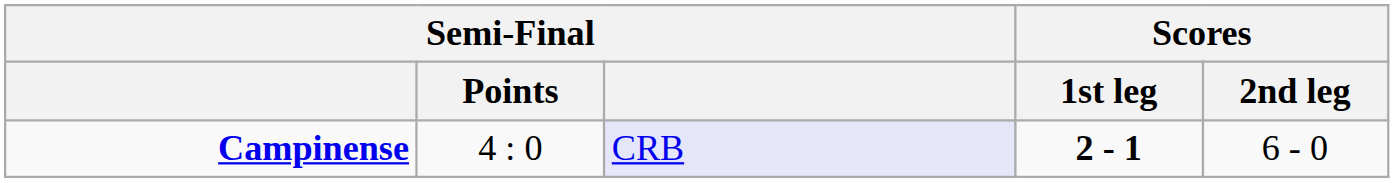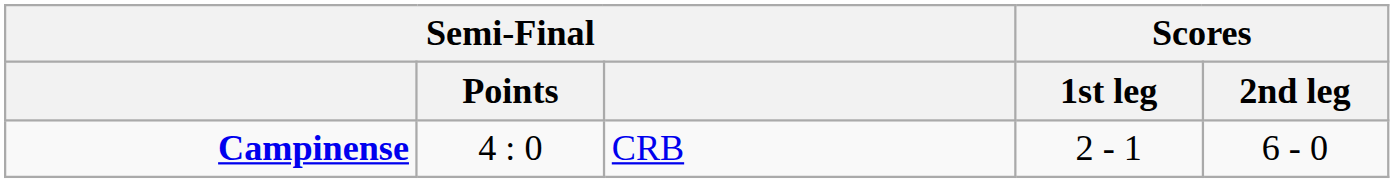(648, 147) lavender background -> (648, 147) no background
(1109, 147) bold -> (1109, 147) normal
